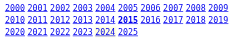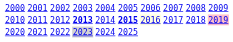(83, 20) normal -> (83, 20) bold
(151, 20) no background -> (151, 20) lightyellow background
(218, 20) no background -> (218, 20) pink background
(83, 32) no background -> (83, 32) lightgrey background
(105, 32) lightyellow background -> (105, 32) no background
